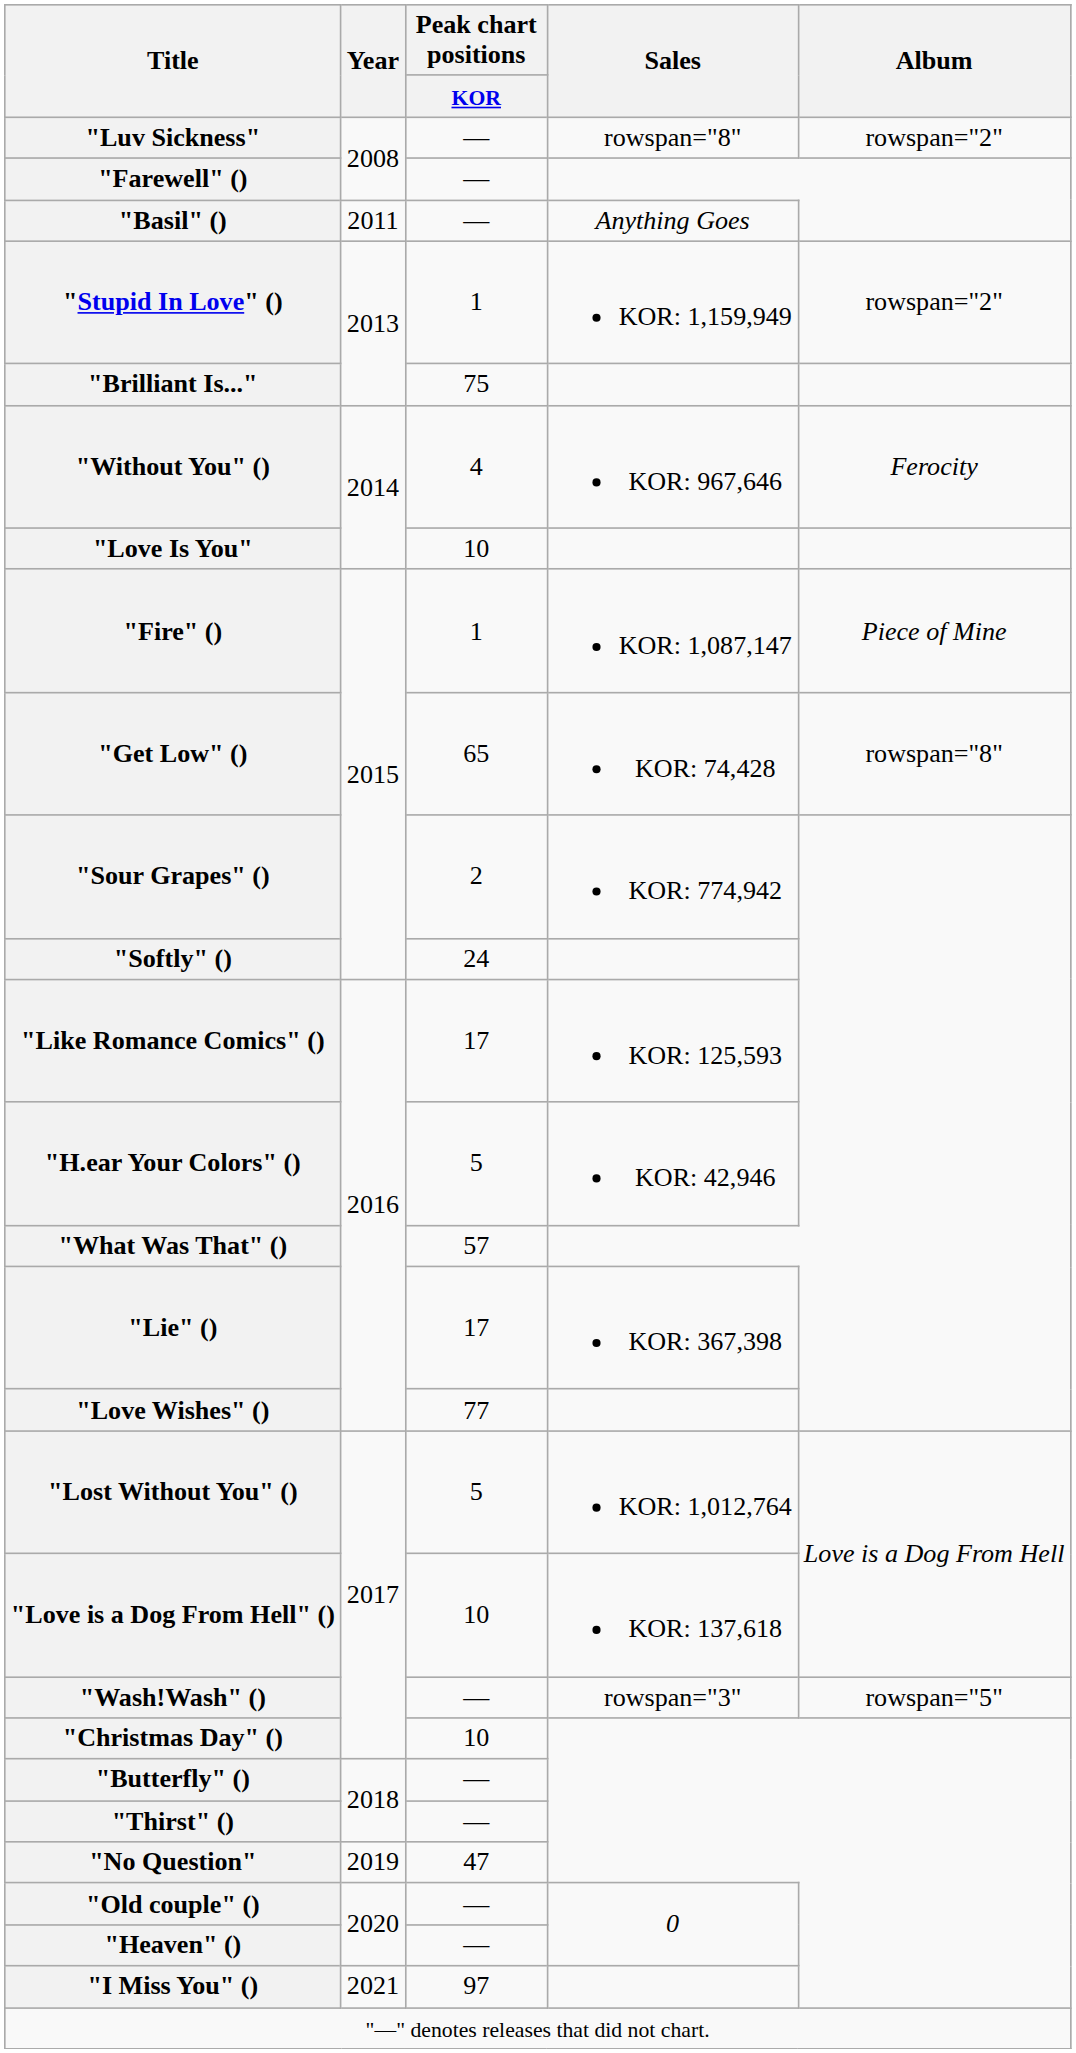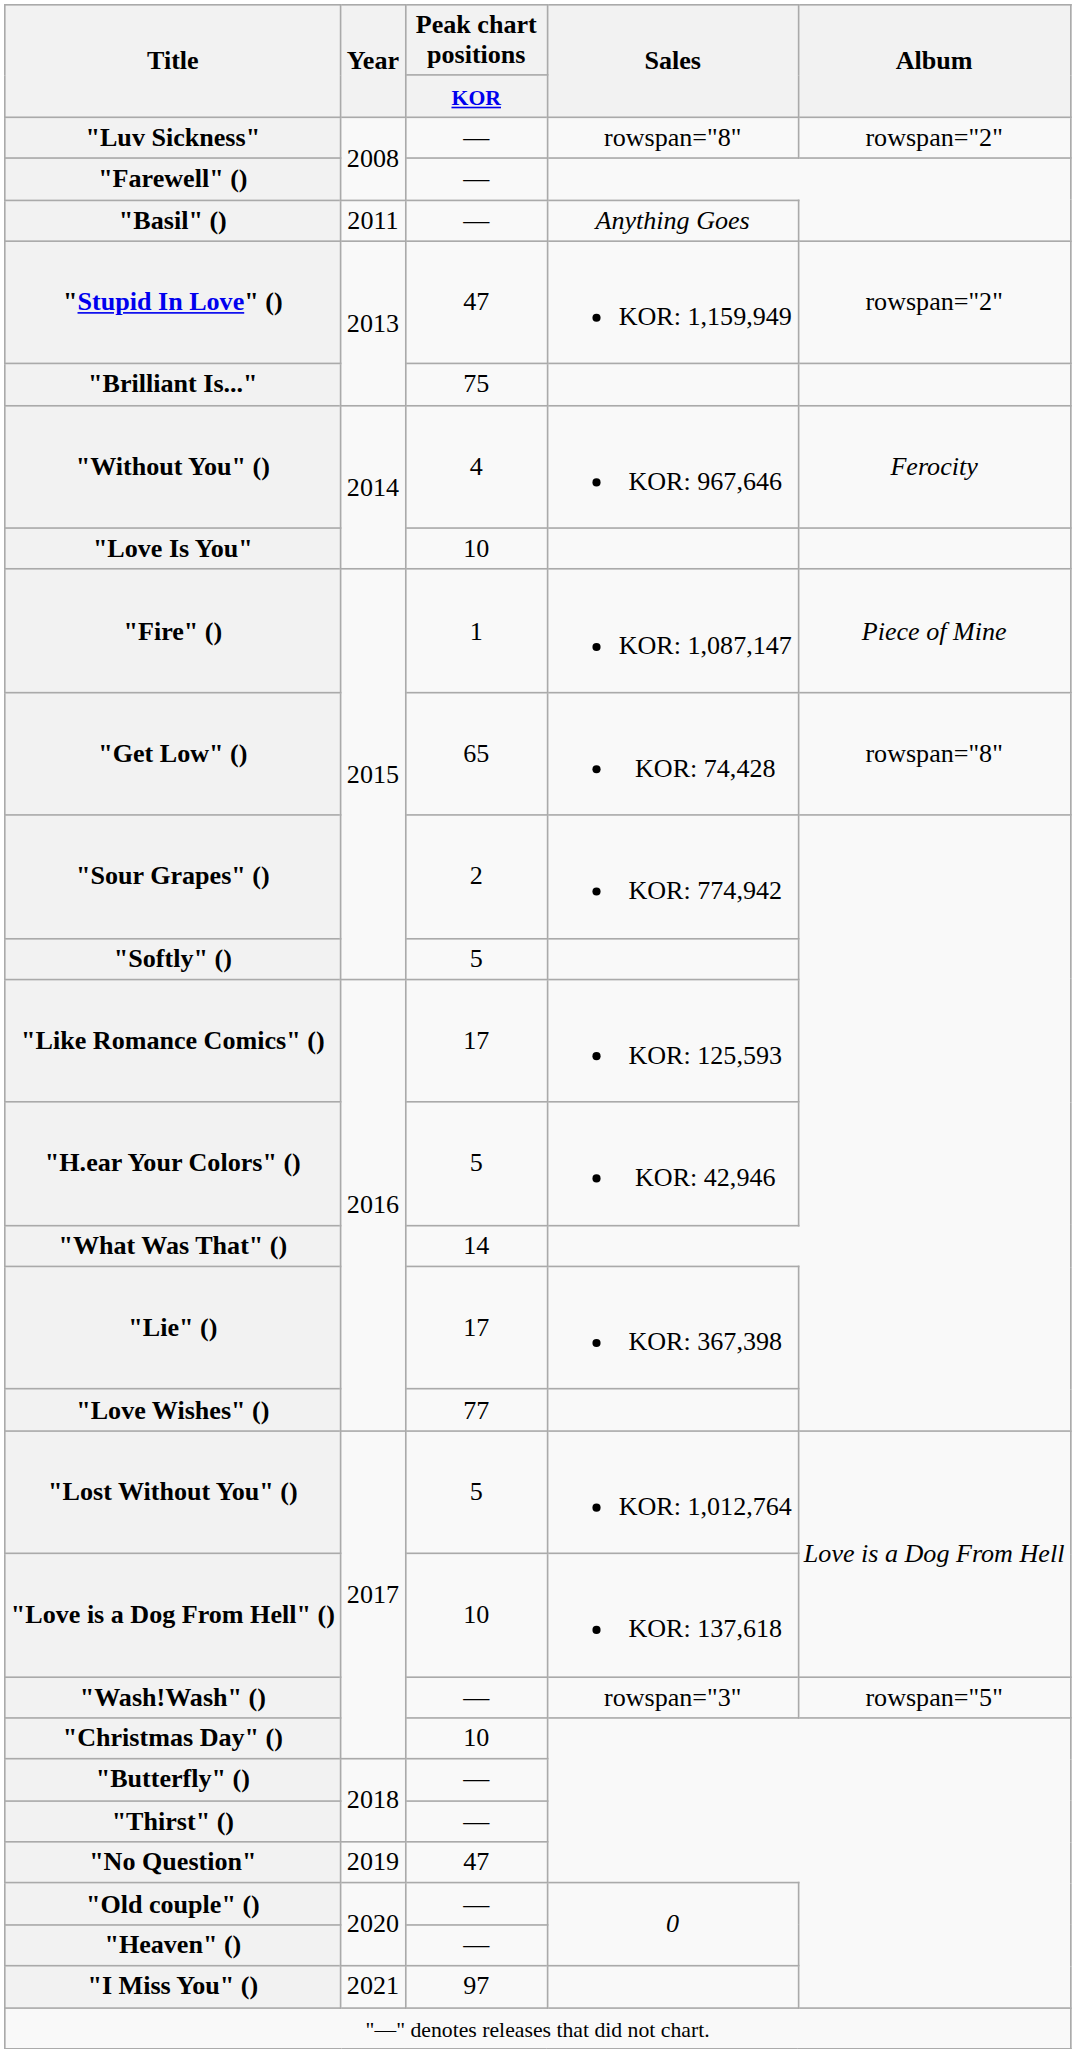(476, 302) 1 -> (476, 302) 47
(476, 958) 24 -> (476, 958) 5
(476, 1245) 57 -> (476, 1245) 14
